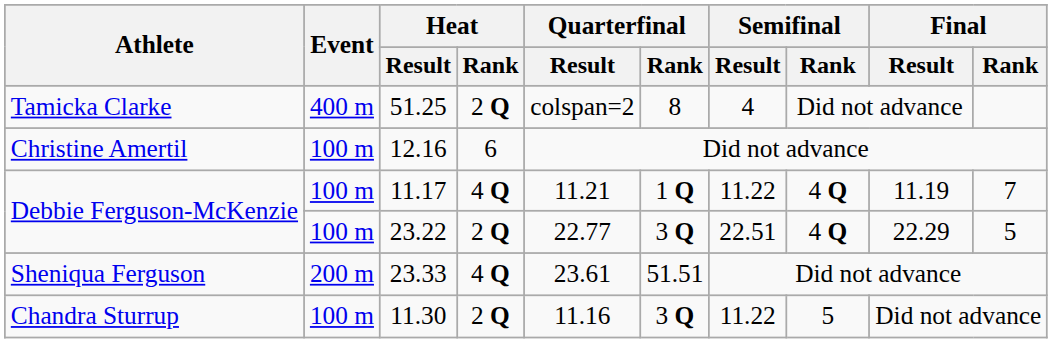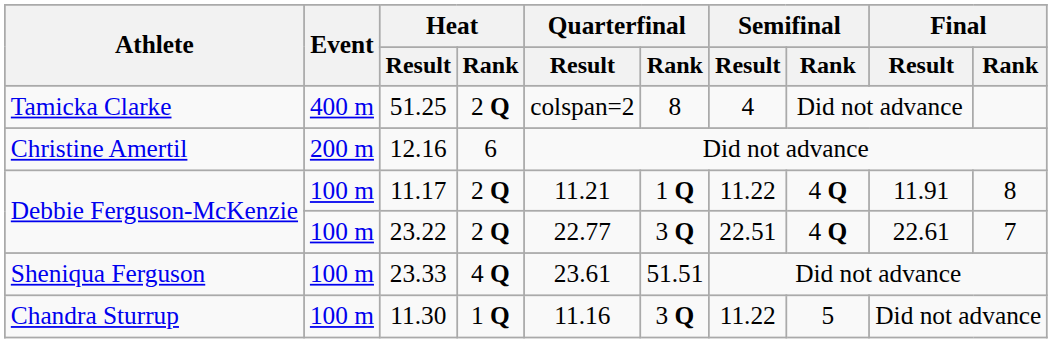(342, 148) 100 m -> (342, 148) 200 m
(490, 190) 4 Q -> (490, 190) 2 Q
(921, 190) 11.19 -> (921, 190) 11.91
(1010, 190) 7 -> (1010, 190) 8
(921, 232) 22.29 -> (921, 232) 22.61
(1010, 232) 5 -> (1010, 232) 7
(342, 274) 200 m -> (342, 274) 100 m
(490, 316) 2 Q -> (490, 316) 1 Q
